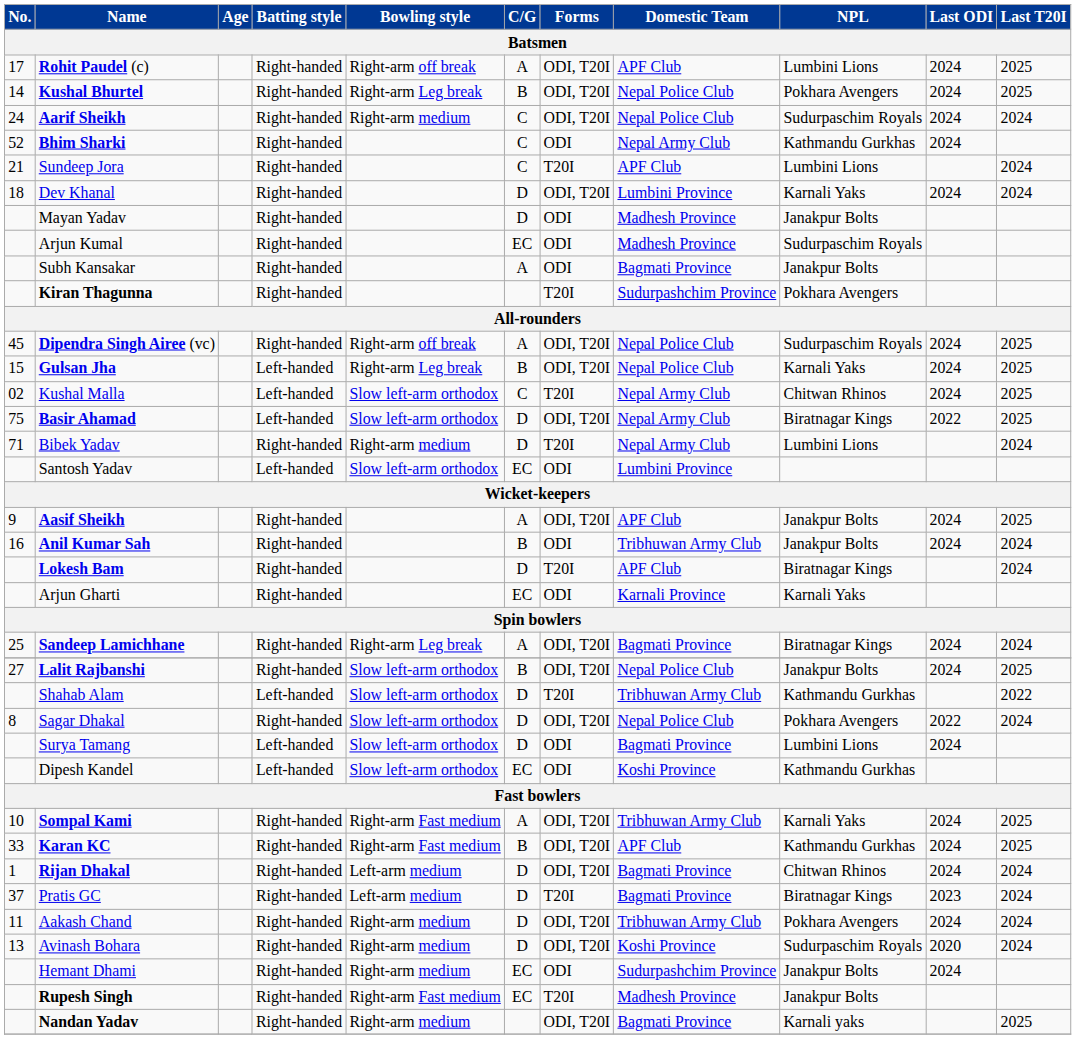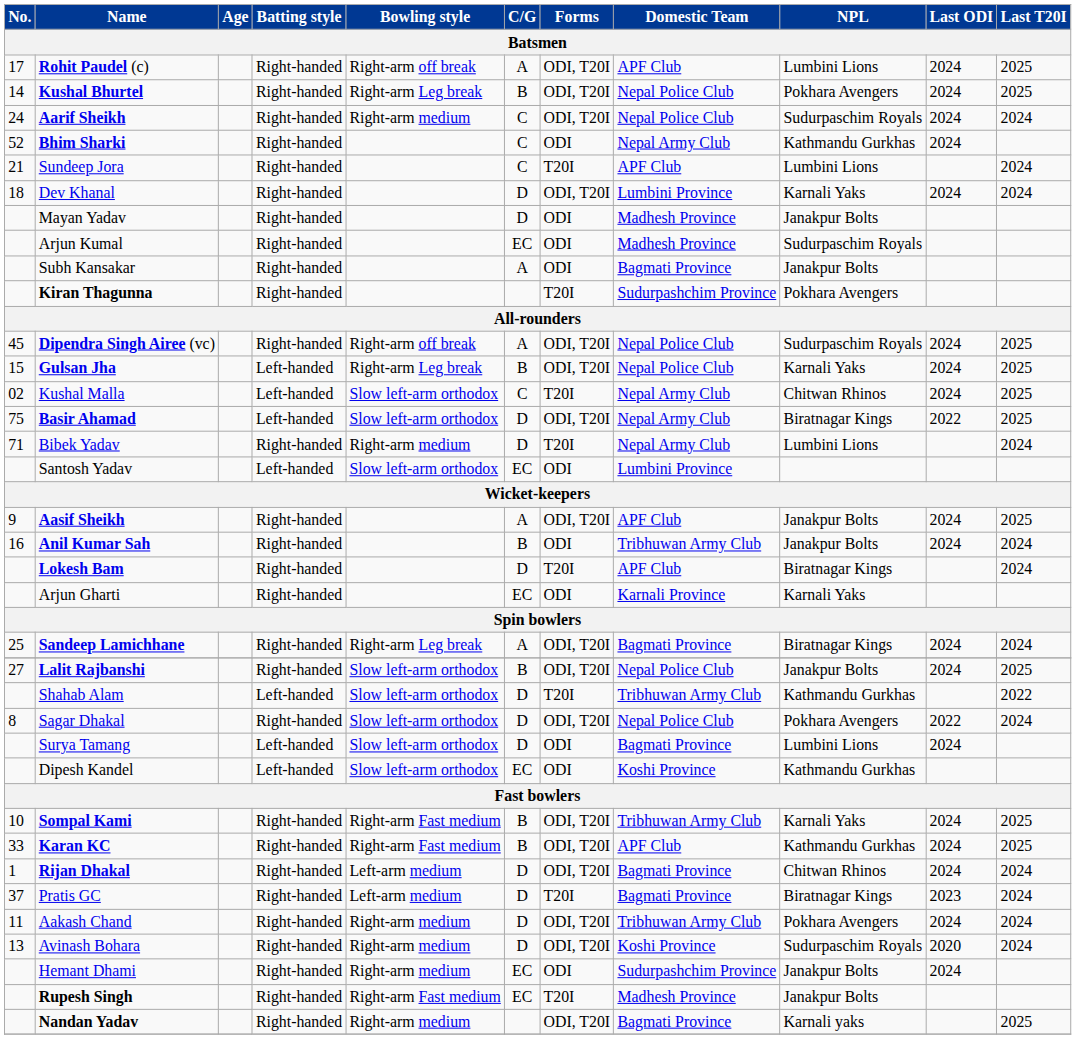(522, 820) A -> (522, 820) B
